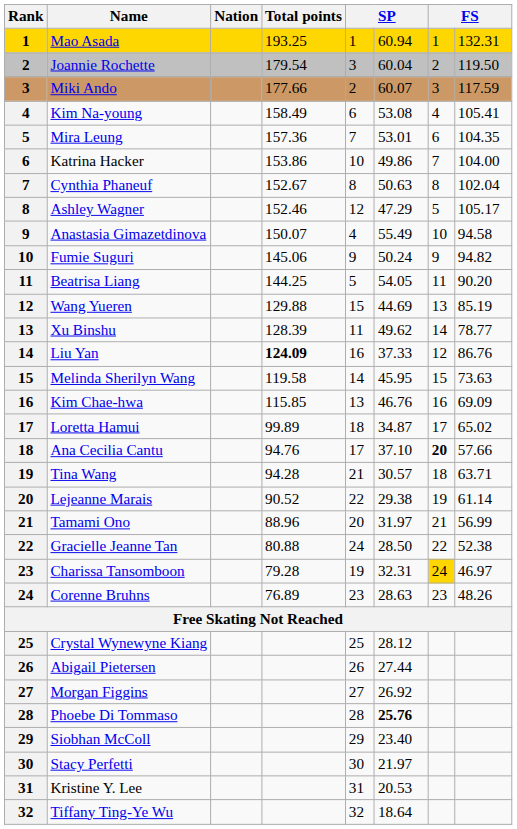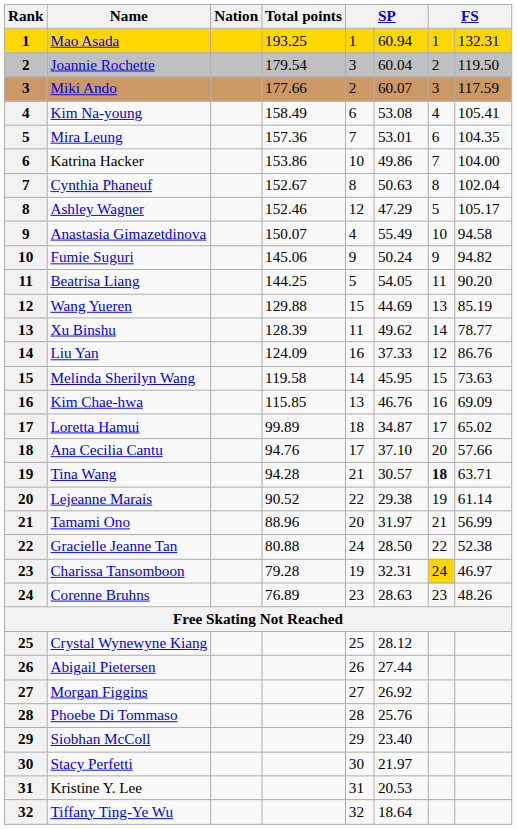(286, 354) bold -> (286, 354) normal
(439, 450) bold -> (439, 450) normal
(439, 474) normal -> (439, 474) bold
(395, 715) bold -> (395, 715) normal
